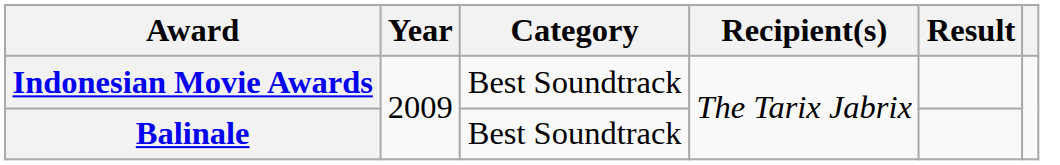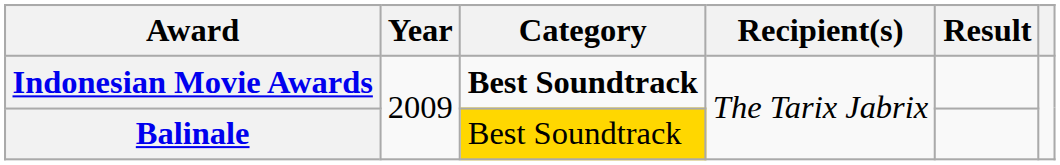(575, 81) normal -> (583, 81) bold
(575, 133) no background -> (575, 133) gold background
